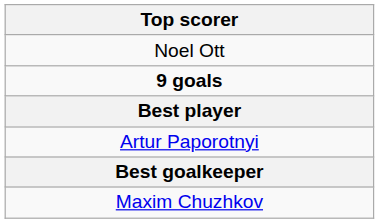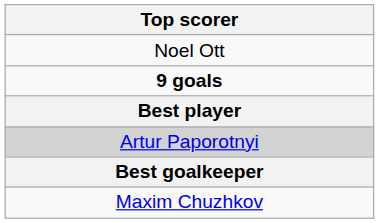(189, 141) no background -> (189, 141) lightgrey background
